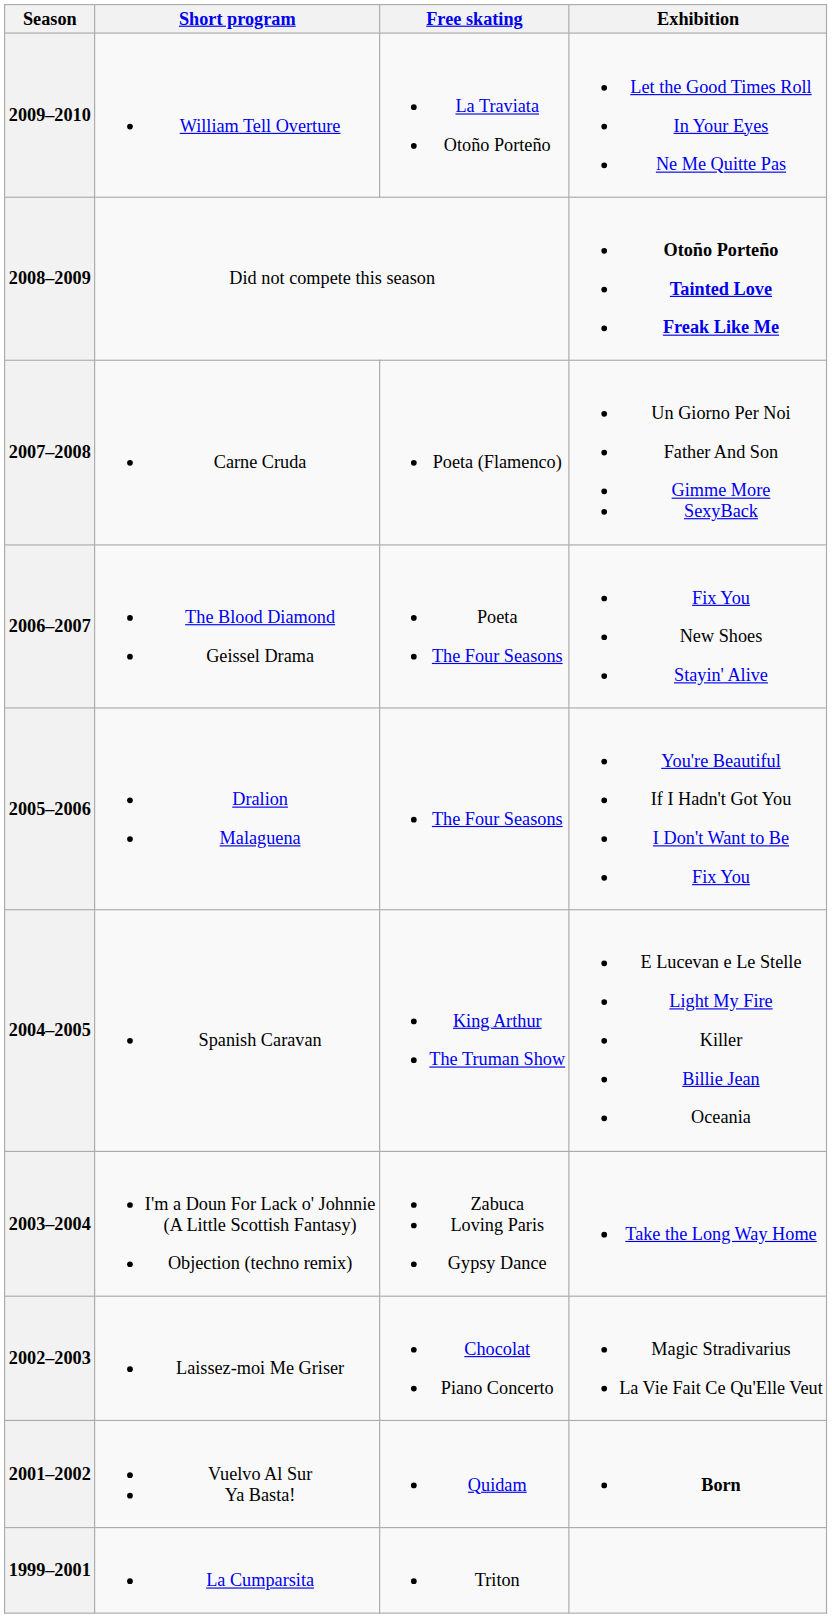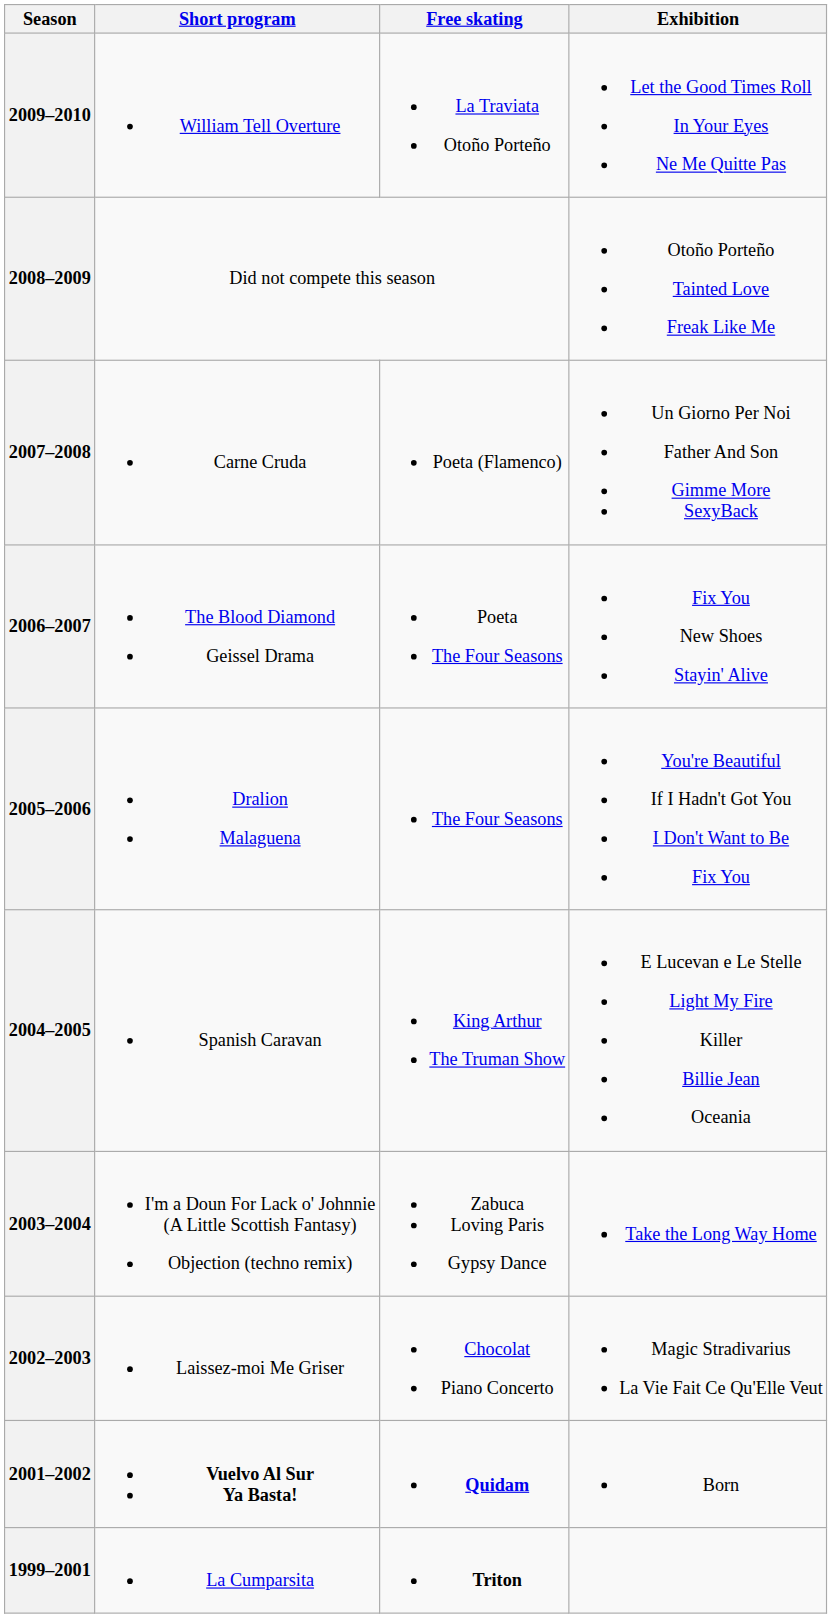(698, 289) bold -> (698, 289) normal
(237, 1484) normal -> (237, 1484) bold
(474, 1484) normal -> (474, 1484) bold
(698, 1484) bold -> (698, 1484) normal
(474, 1581) normal -> (474, 1581) bold
